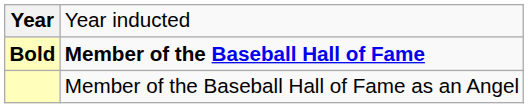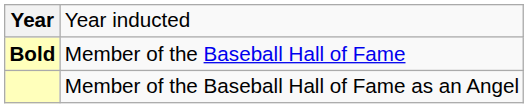(245, 53) bold -> (235, 53) normal
